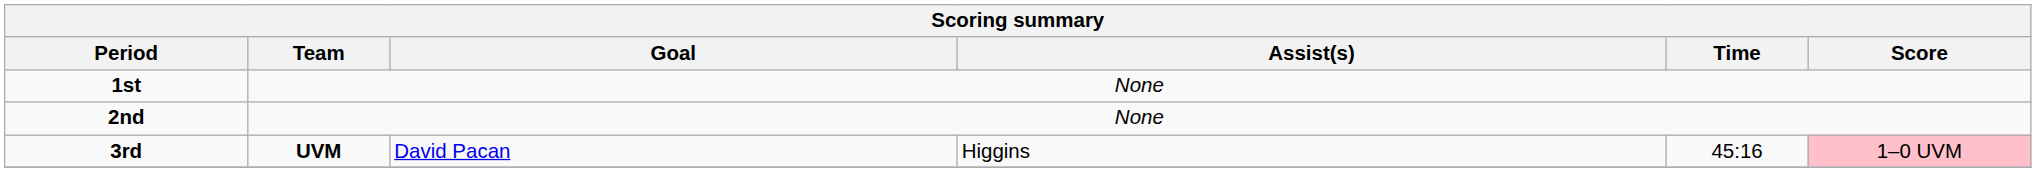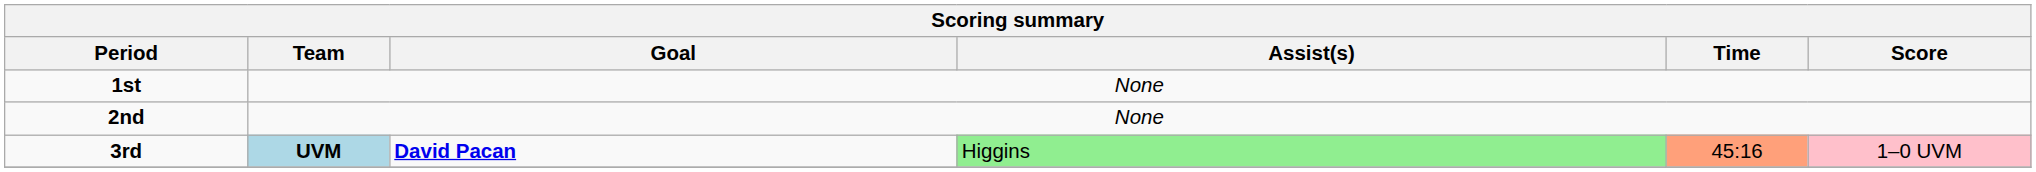(319, 150) no background -> (319, 150) lightblue background
(452, 150) normal -> (455, 150) bold
(996, 150) no background -> (996, 150) lightgreen background
(1737, 150) no background -> (1737, 150) lightsalmon background
